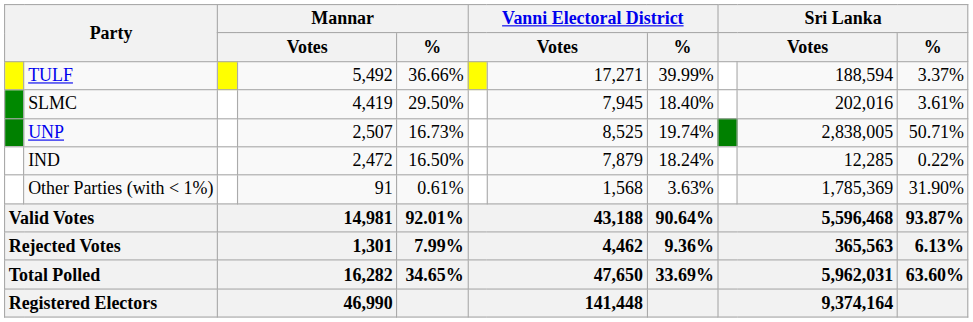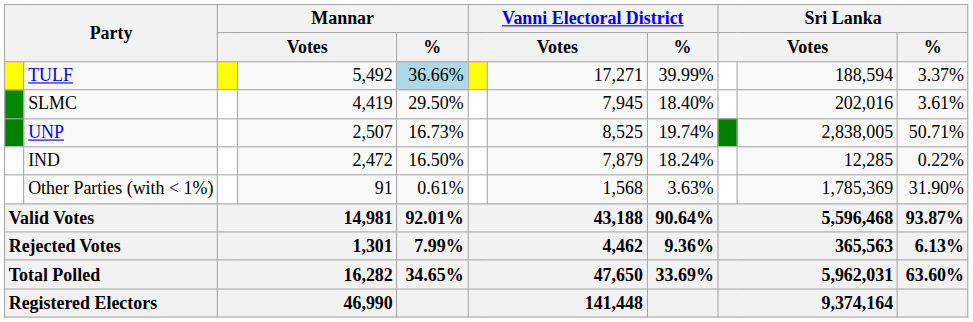(436, 75) no background -> (436, 75) lightblue background
